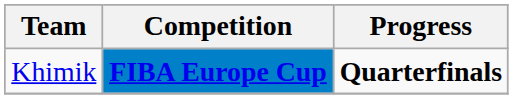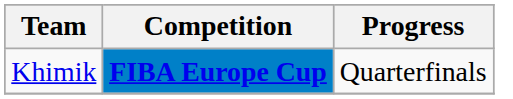(421, 70) bold -> (413, 70) normal
